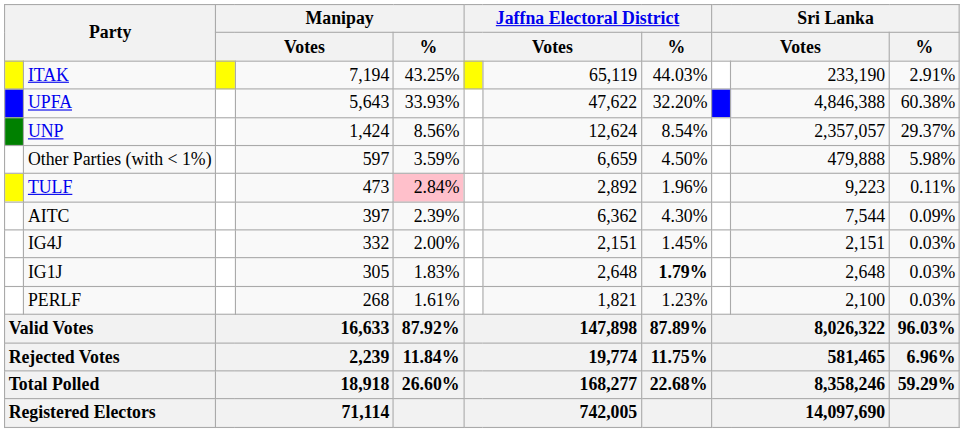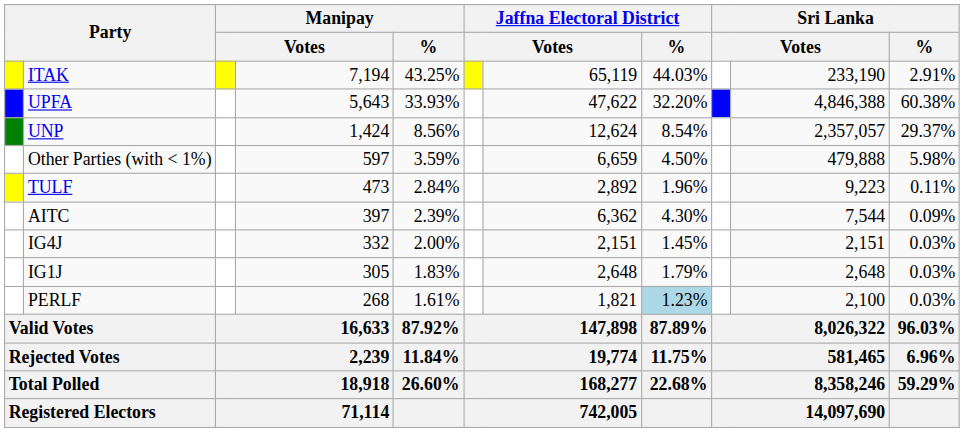(437, 187) pink background -> (437, 187) no background
(683, 272) bold -> (685, 272) normal
(685, 300) no background -> (685, 300) lightblue background
